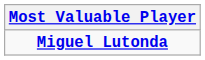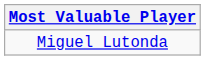(102, 43) bold -> (102, 43) normal
